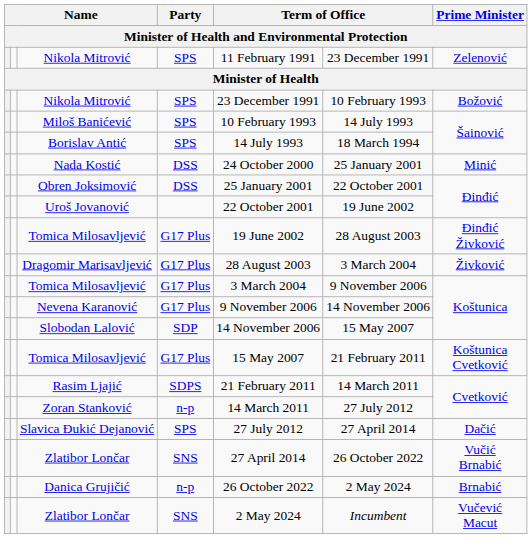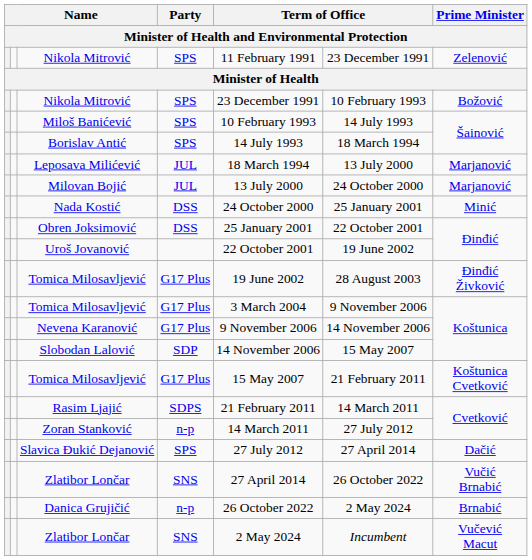+ row: (87, 164)
+ row: (87, 185)
- row: (87, 264)
